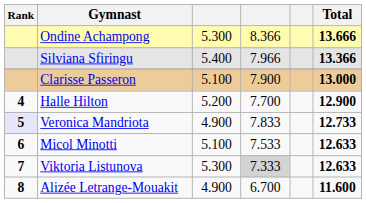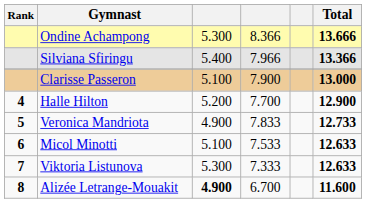(21, 123) lavender background -> (21, 123) no background
(265, 166) lightgrey background -> (265, 166) no background
(217, 187) normal -> (217, 187) bold
